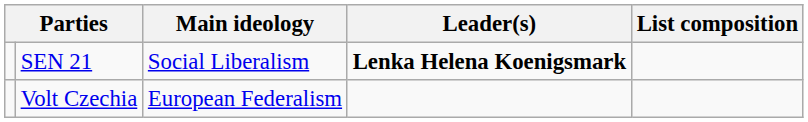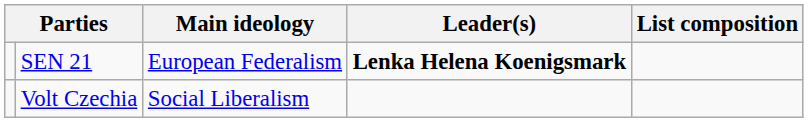(229, 61) Social Liberalism -> (245, 61) European Federalism
(245, 98) European Federalism -> (229, 98) Social Liberalism
